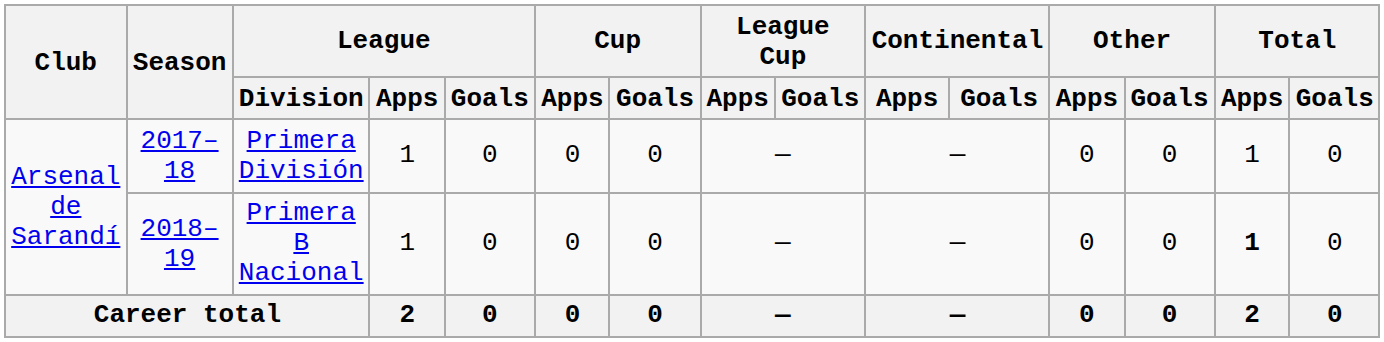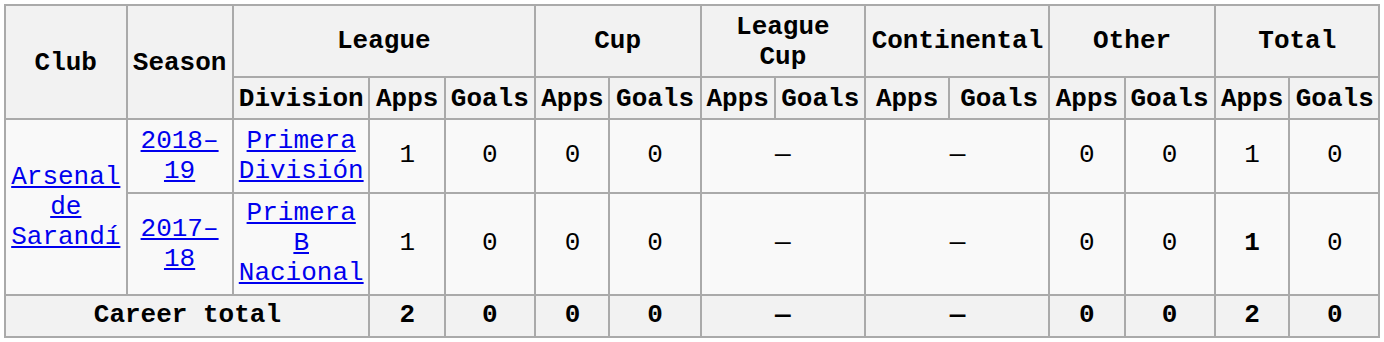(180, 156) 2017–18 -> (180, 156) 2018–19
(180, 243) 2018–19 -> (180, 243) 2017–18
